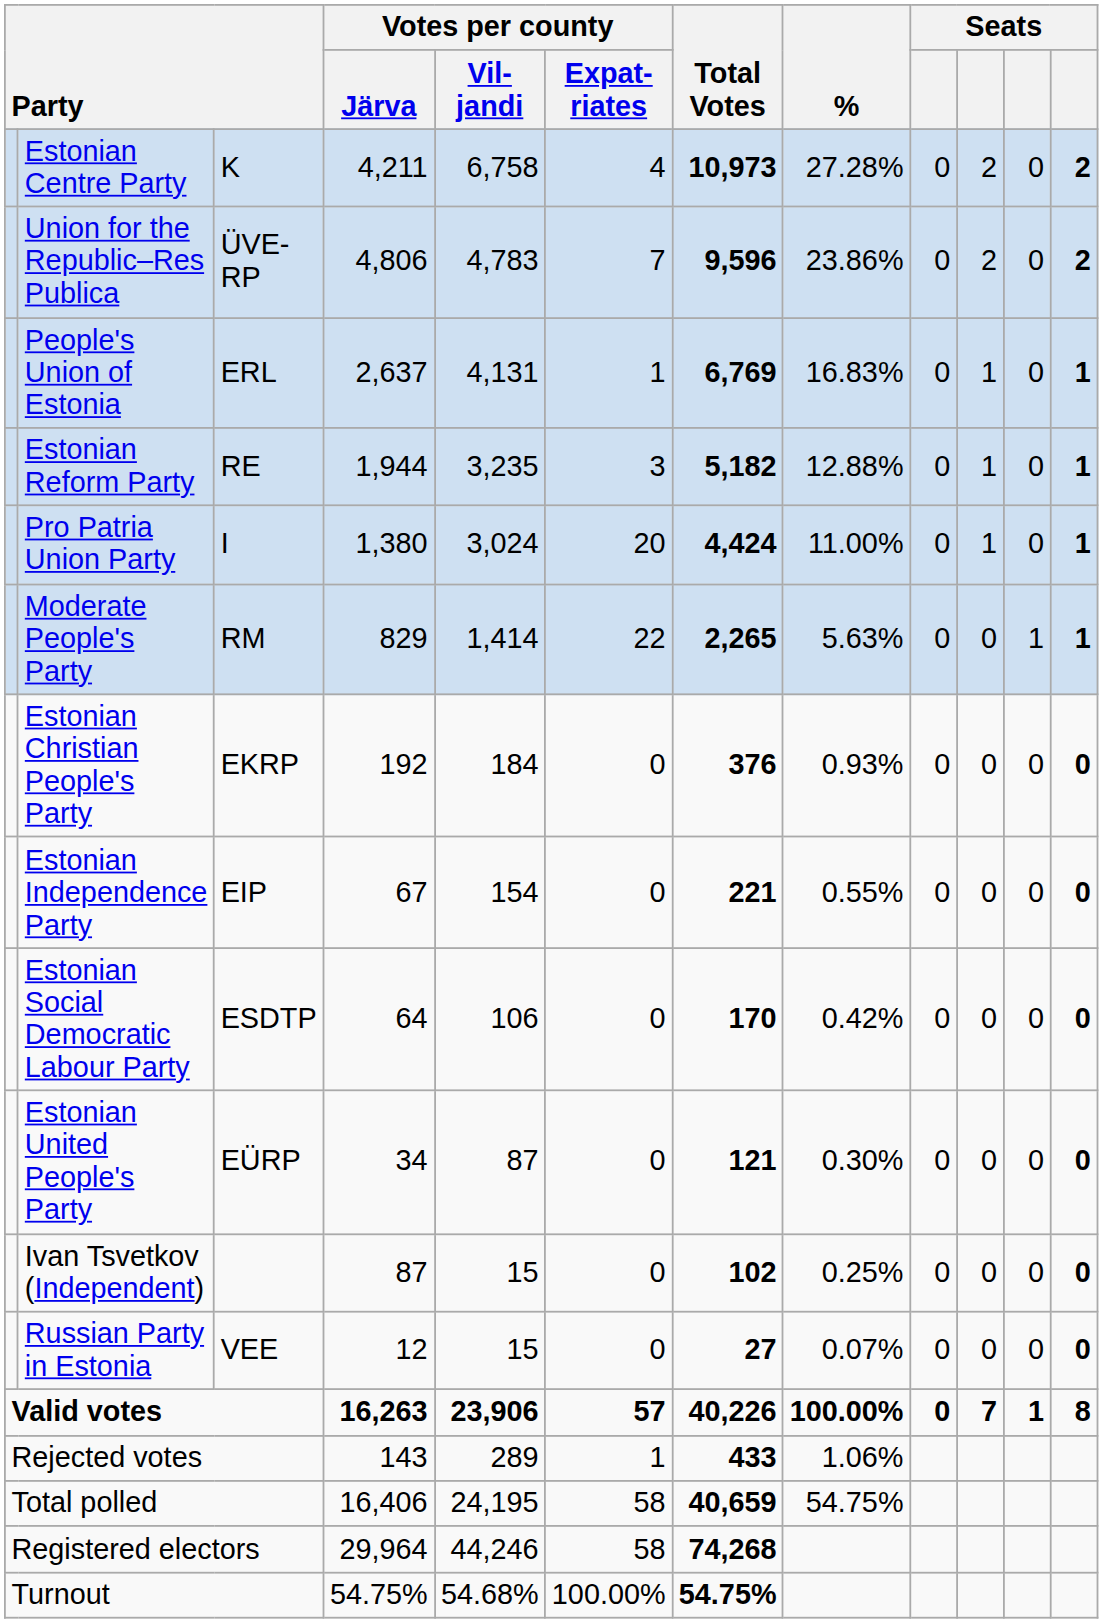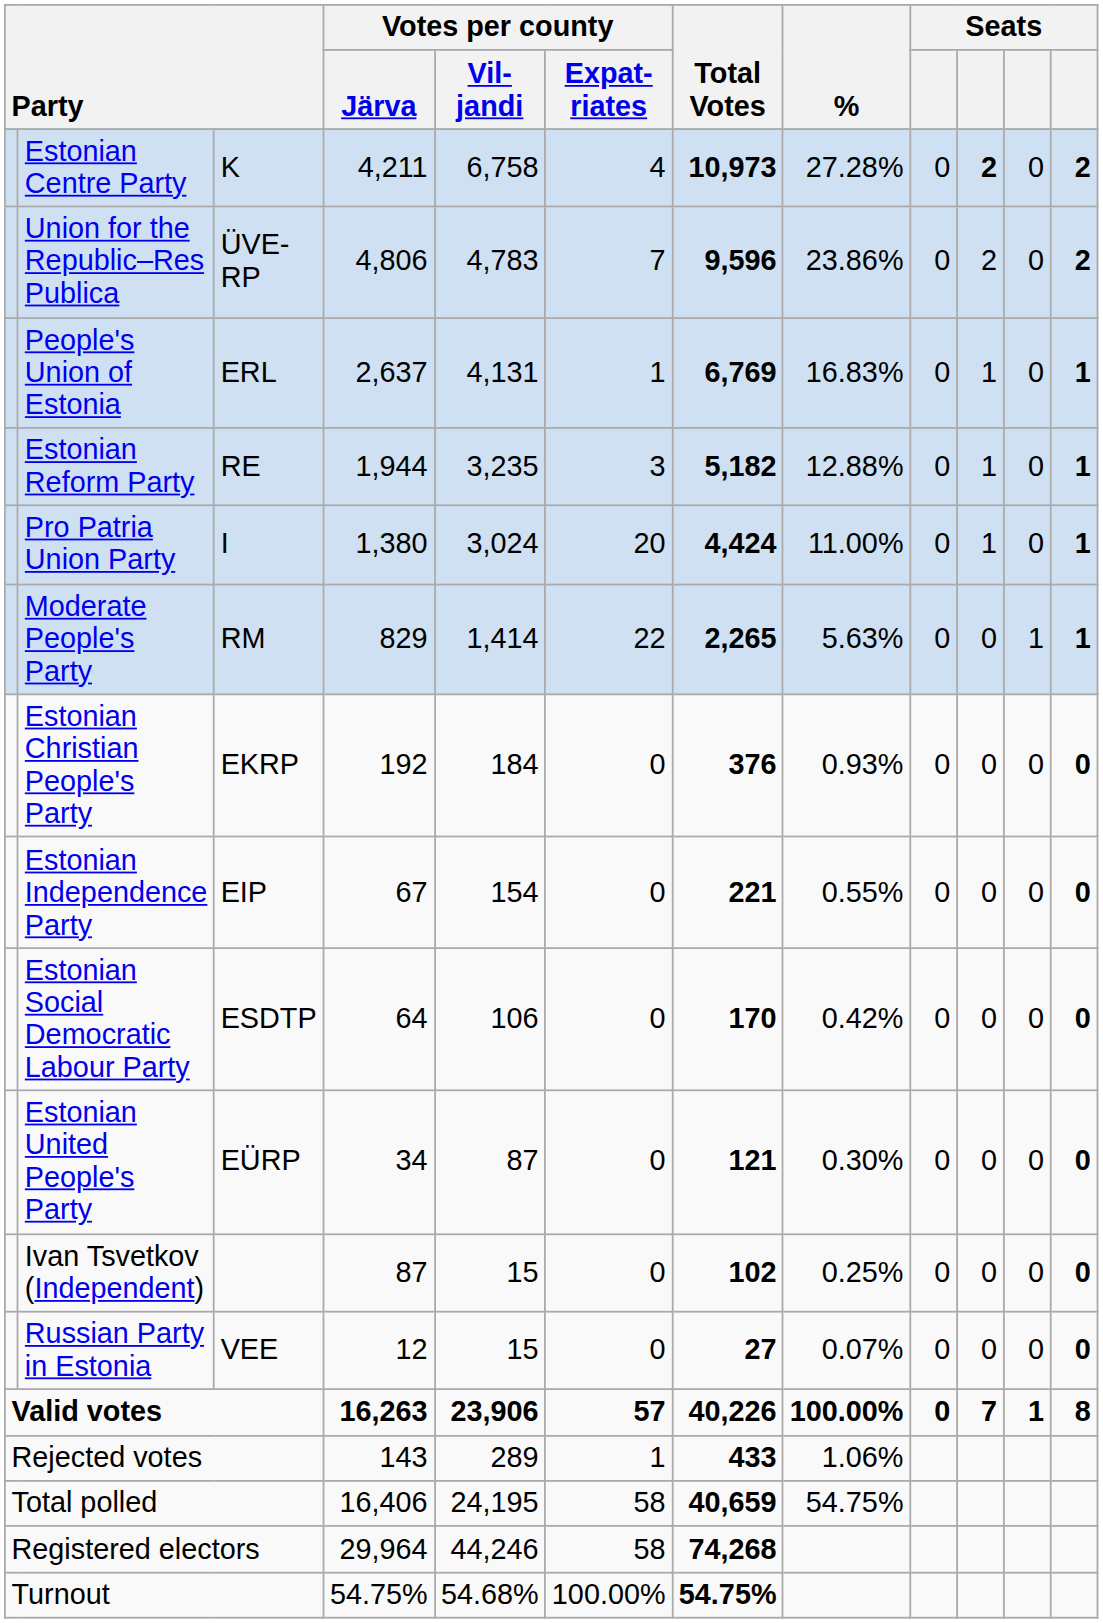(989, 167) normal -> (989, 167) bold
